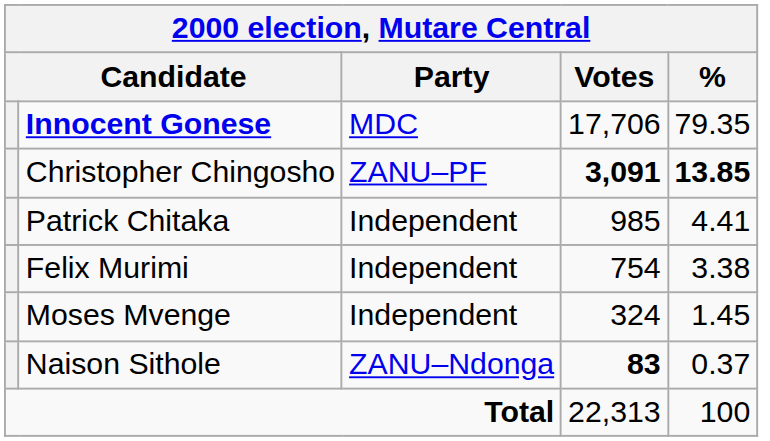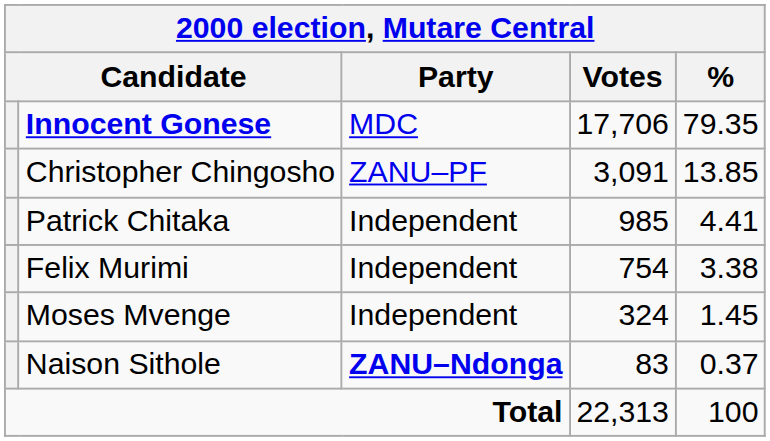(623, 172) bold -> (631, 172) normal
(712, 172) bold -> (721, 172) normal
(452, 364) normal -> (456, 364) bold
(644, 364) bold -> (652, 364) normal
